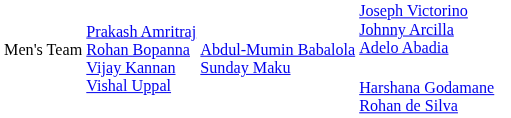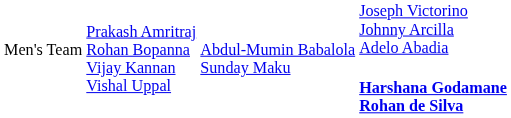(427, 97) normal -> (433, 97) bold
